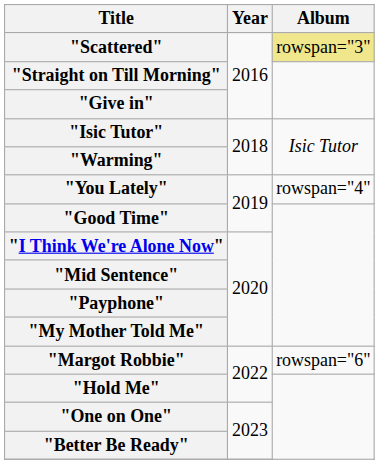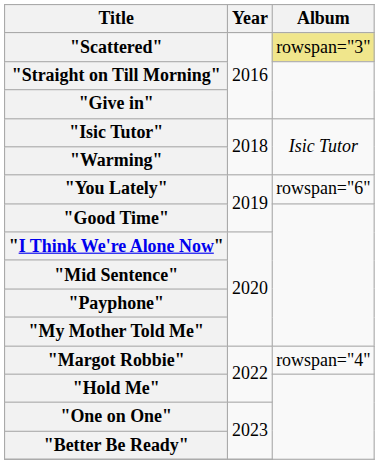(323, 189) rowspan="4" -> (323, 189) rowspan="6"
(323, 359) rowspan="6" -> (323, 359) rowspan="4"
